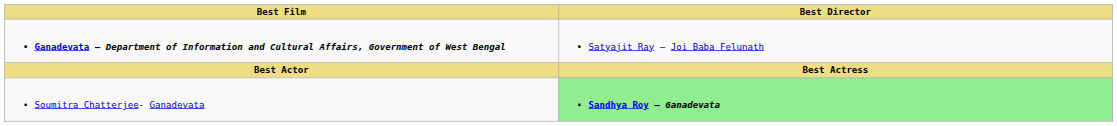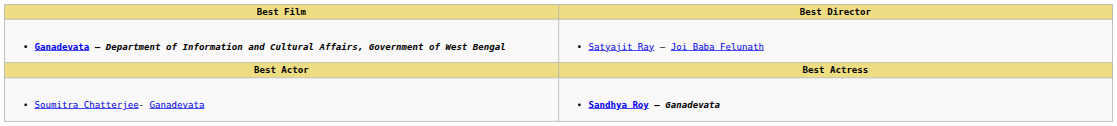(835, 105) lightgreen background -> (835, 105) no background
